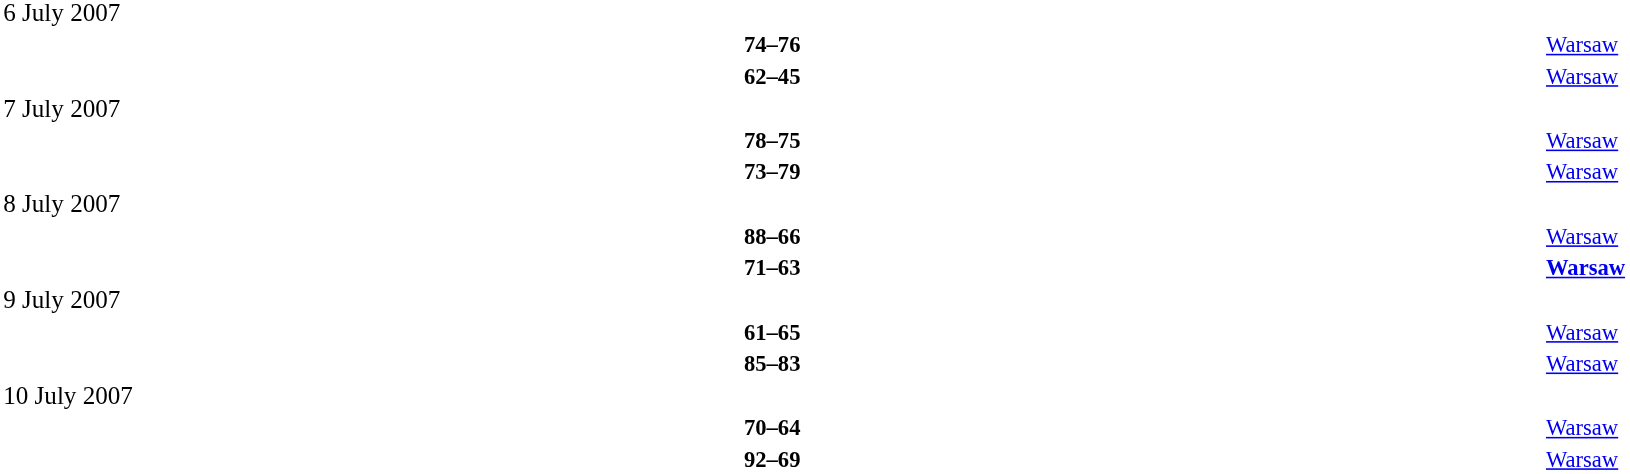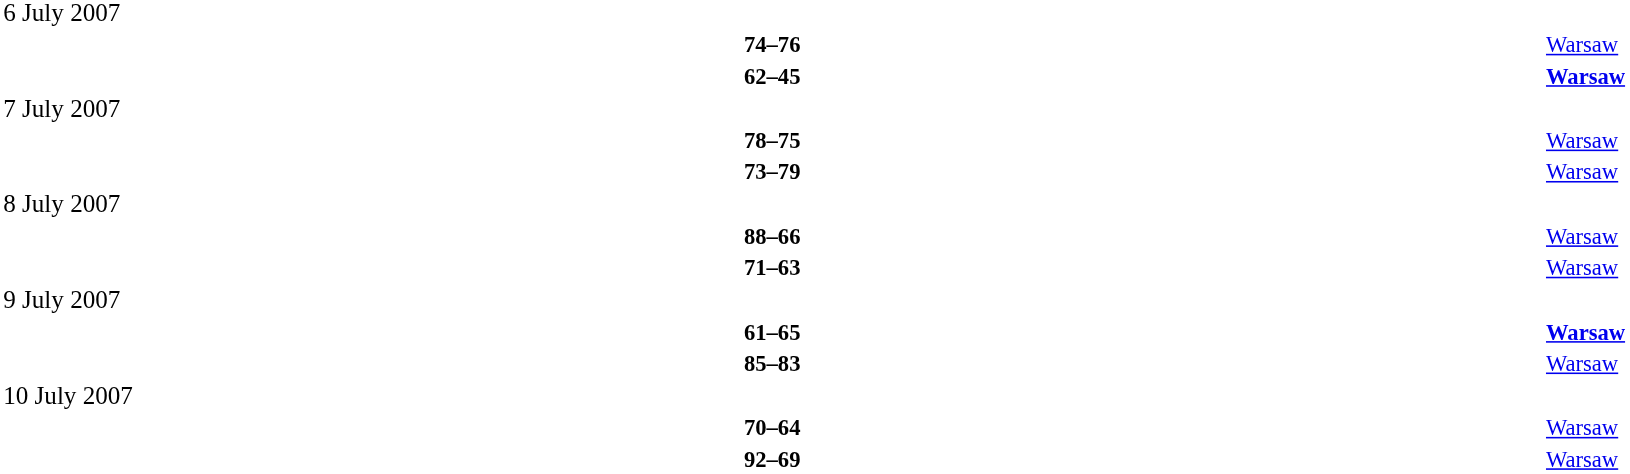(1582, 76) normal -> (1586, 76) bold
(1586, 267) bold -> (1582, 267) normal
(1582, 332) normal -> (1586, 332) bold
